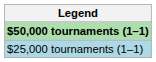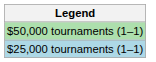(78, 31) bold -> (75, 31) normal
